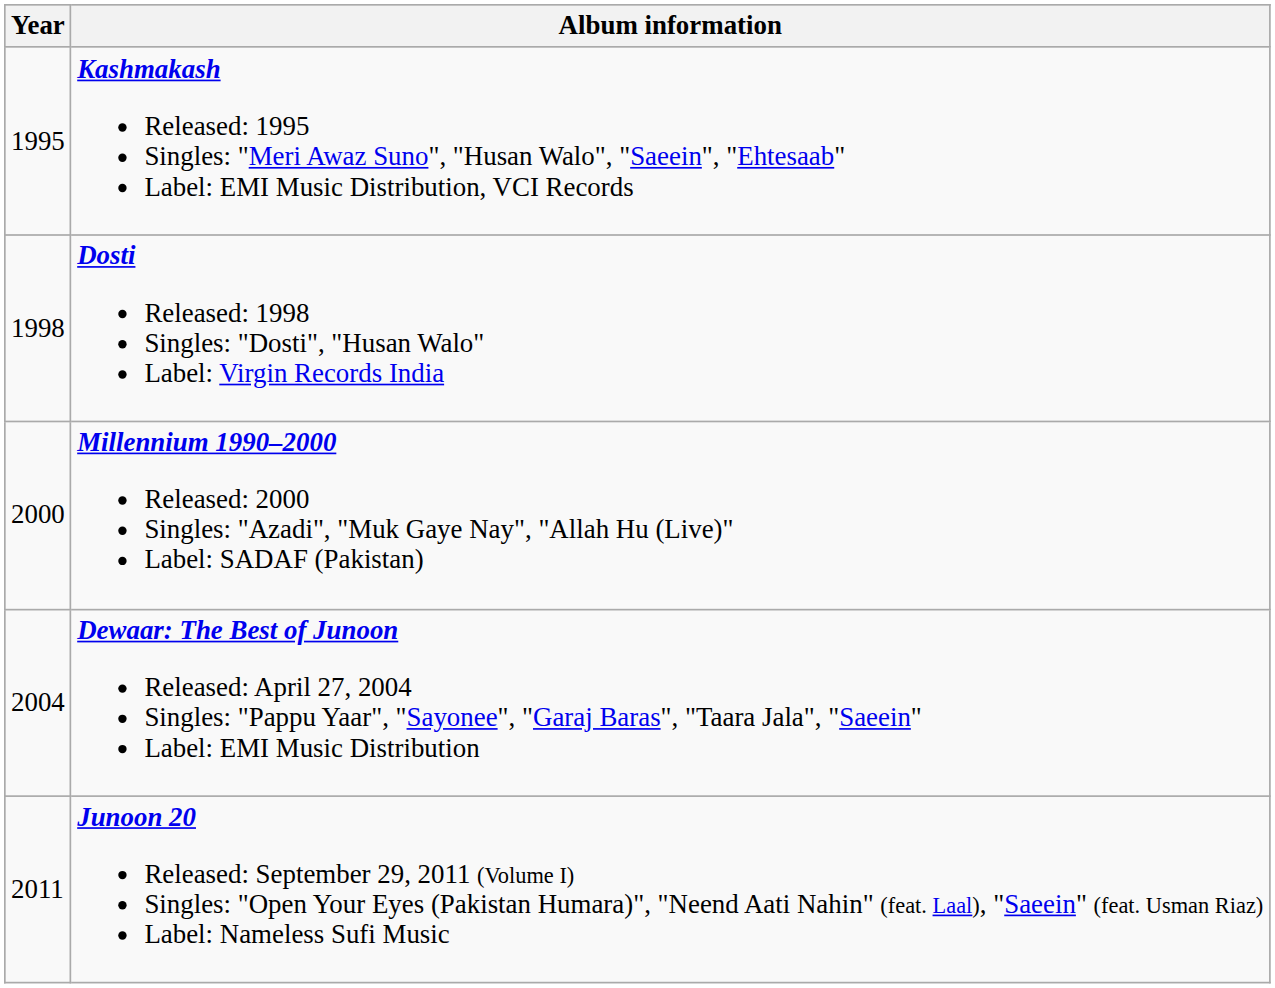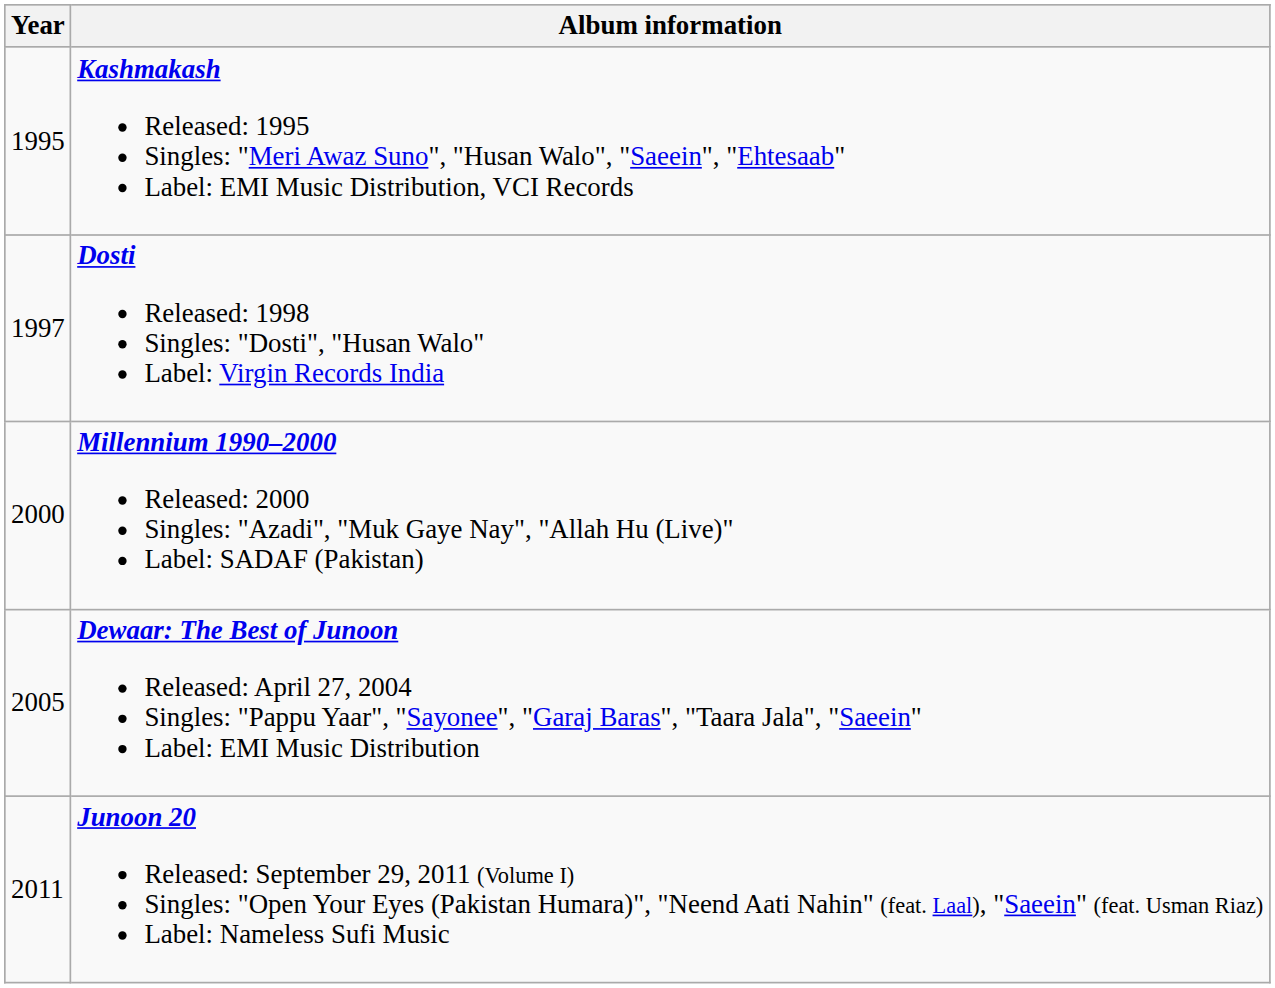(38, 327) 1998 -> (38, 327) 1997
(38, 702) 2004 -> (38, 702) 2005
